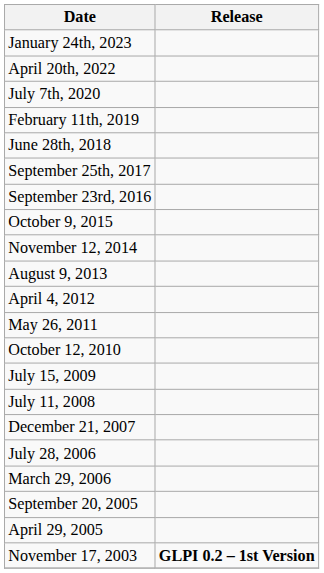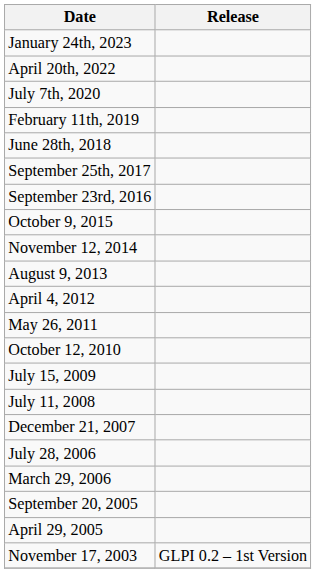(237, 555) bold -> (233, 555) normal
